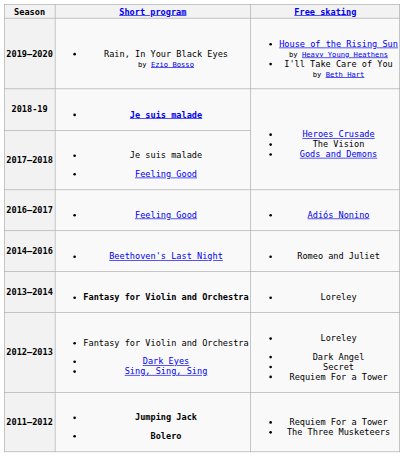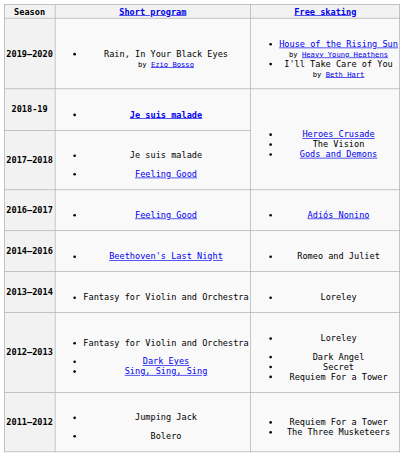(153, 297) bold -> (153, 297) normal
(153, 427) bold -> (153, 427) normal
